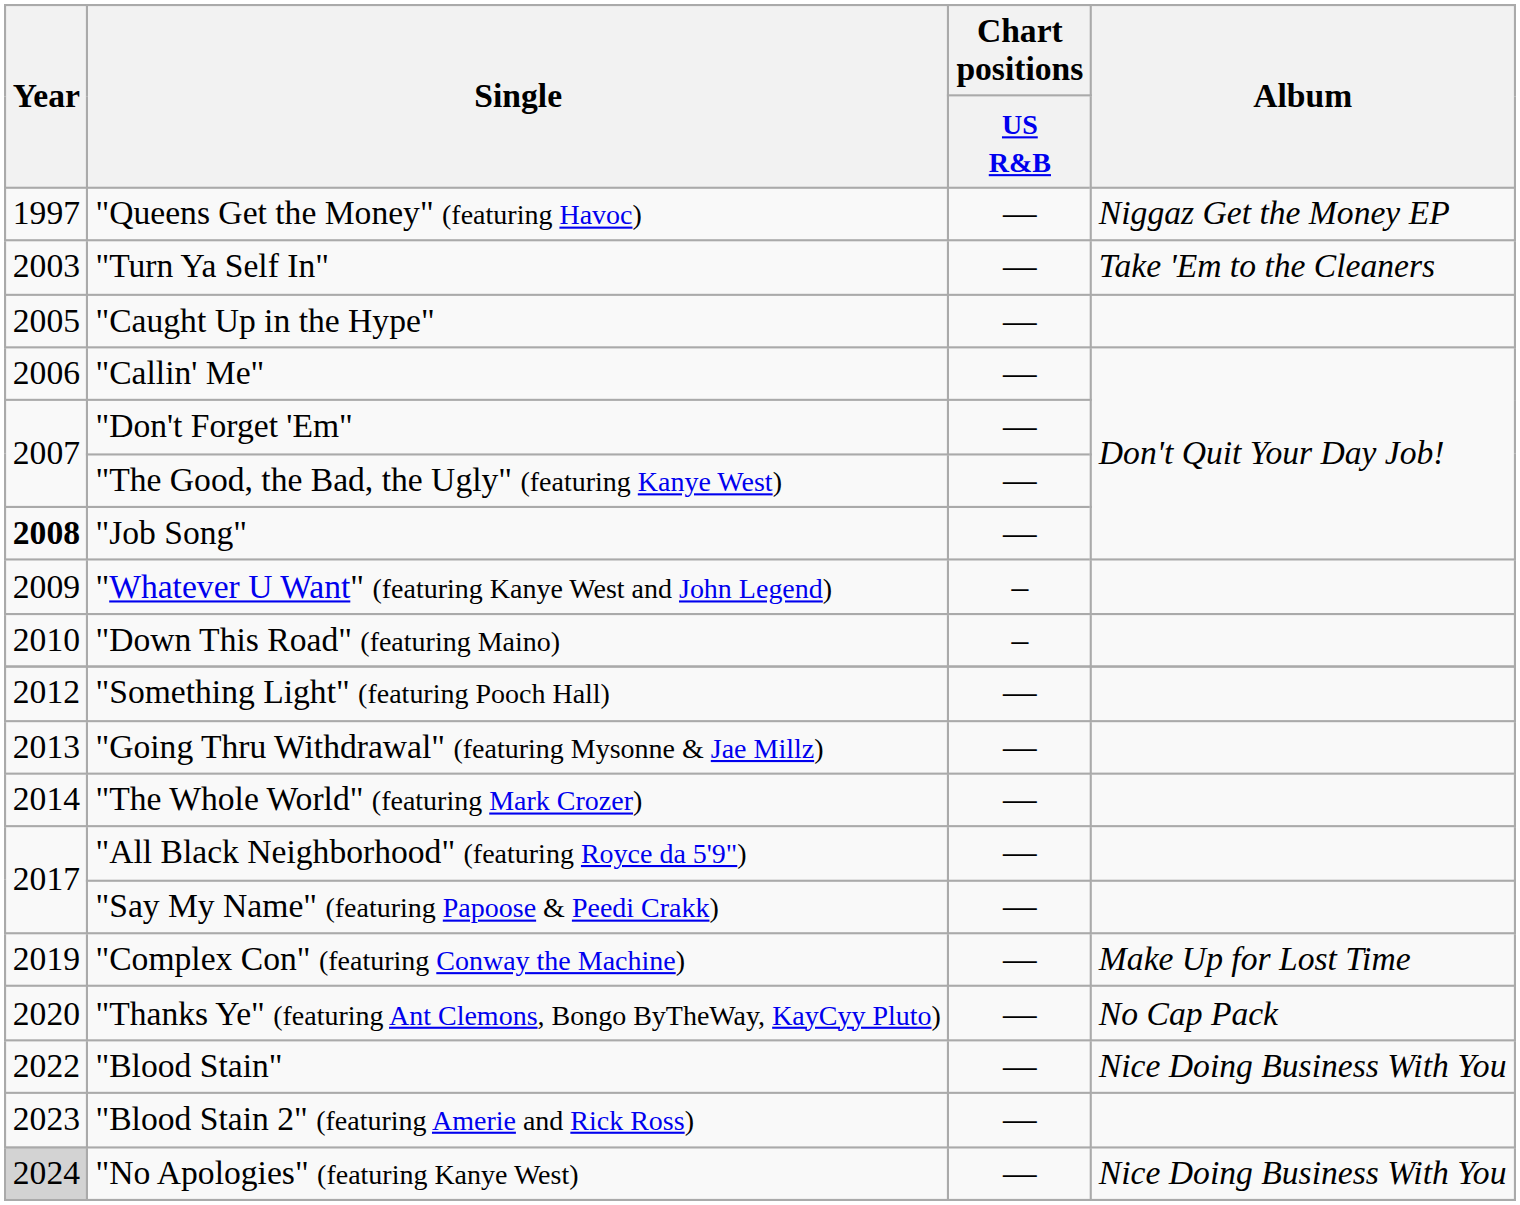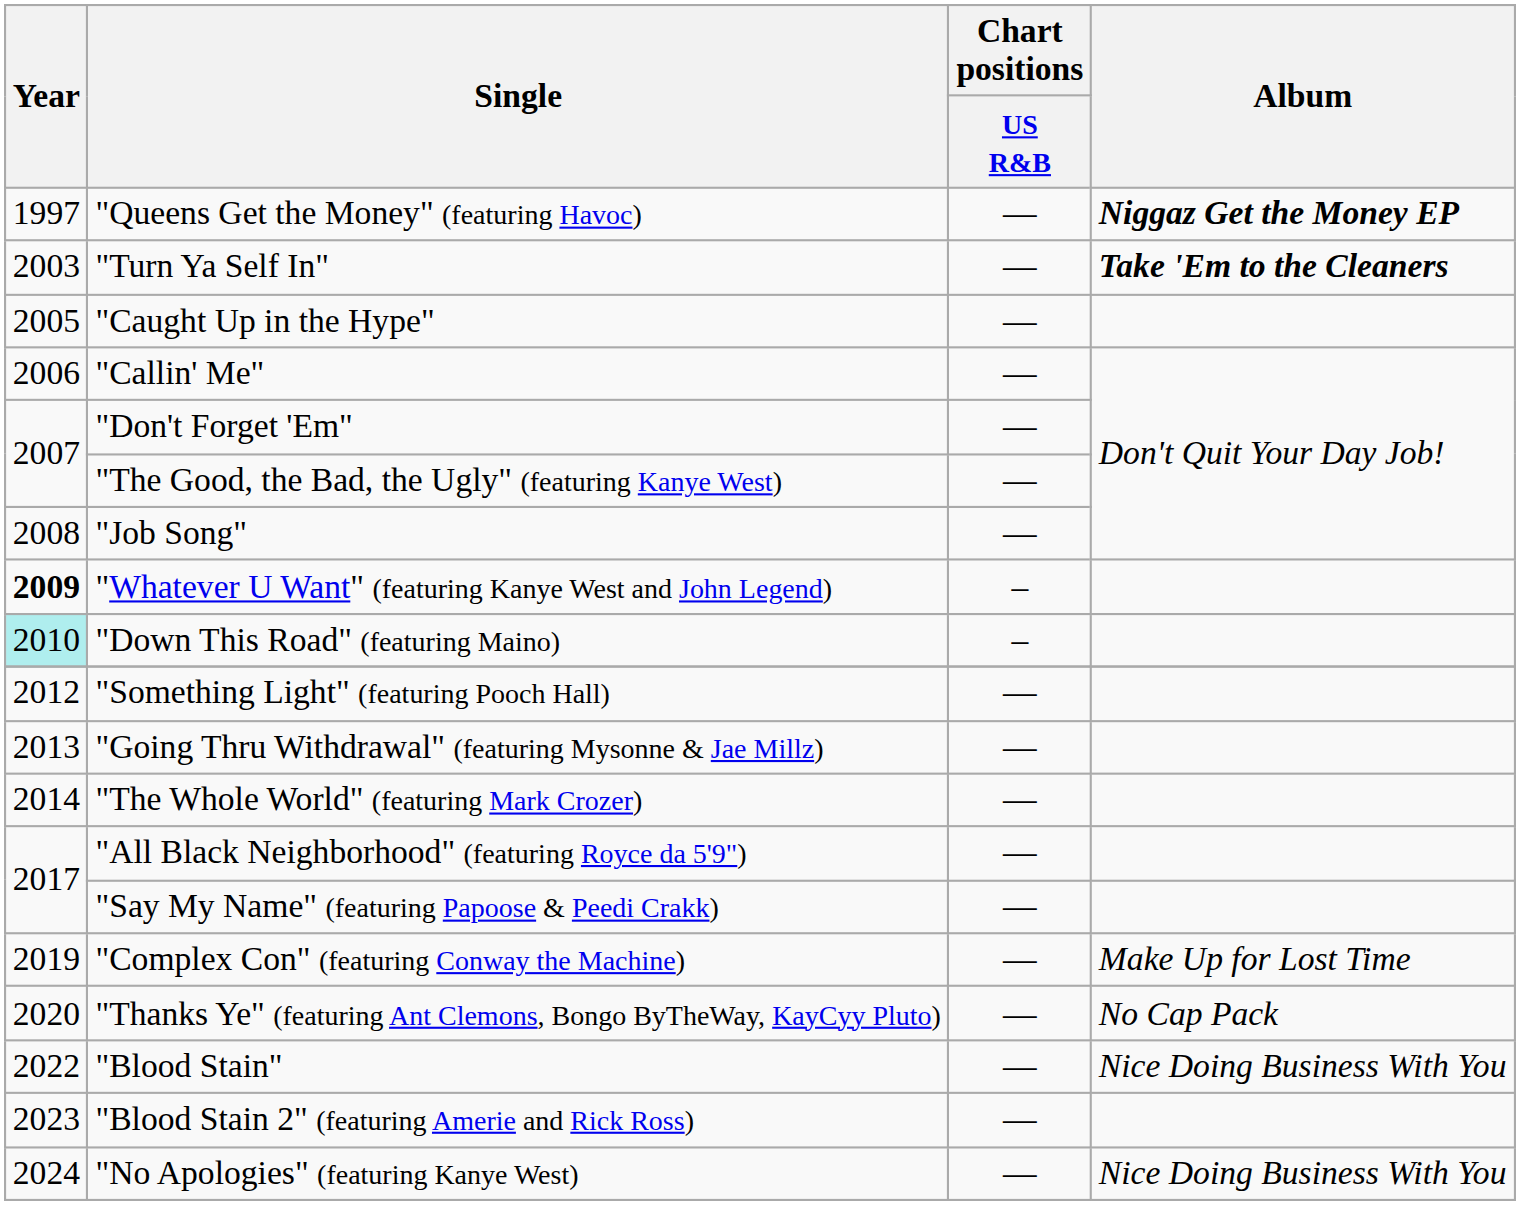(1274, 213) normal -> (1279, 213) bold
(1267, 266) normal -> (1274, 266) bold
(46, 533) bold -> (46, 533) normal
(46, 586) normal -> (46, 586) bold
(46, 639) no background -> (46, 639) paleturquoise background
(46, 1172) lightgrey background -> (46, 1172) no background
